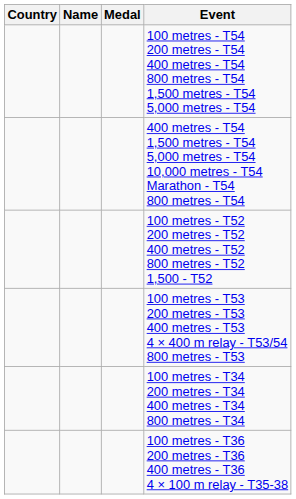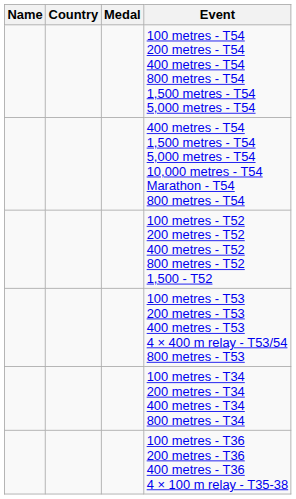columns swapped: (81, 15) <-> (32, 15)
